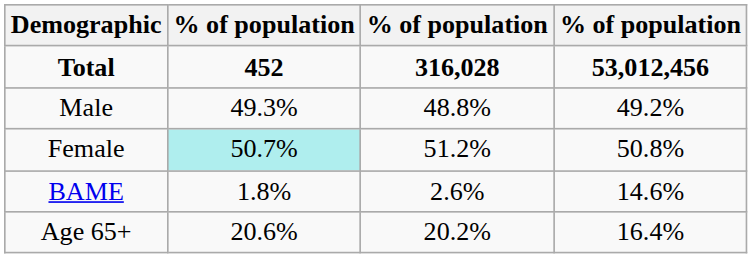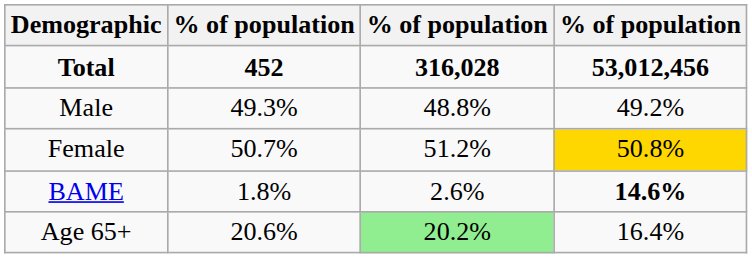(264, 149) paleturquoise background -> (264, 149) no background
(650, 149) no background -> (650, 149) gold background
(650, 190) normal -> (650, 190) bold
(457, 231) no background -> (457, 231) lightgreen background
